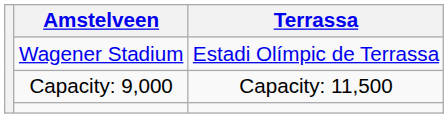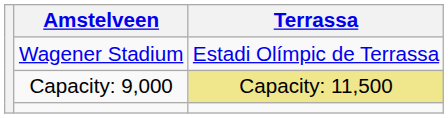(316, 86) no background -> (316, 86) khaki background
